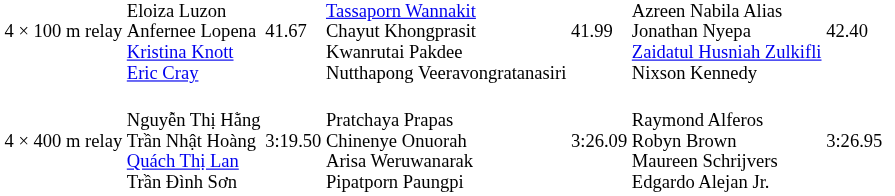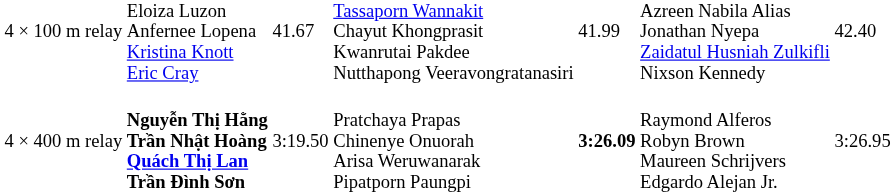(194, 151) normal -> (197, 151) bold
(599, 140) normal -> (607, 140) bold
